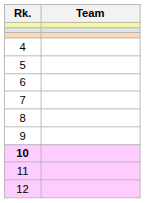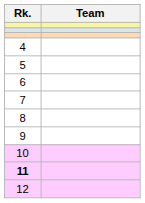(23, 154) bold -> (23, 154) normal
(23, 171) normal -> (23, 171) bold
